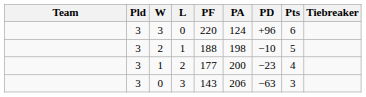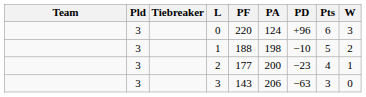columns swapped: (160, 13) <-> (333, 13)
